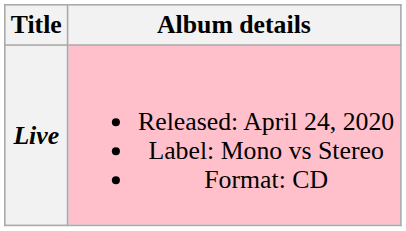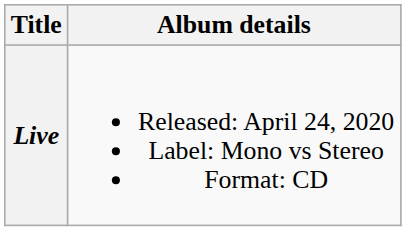(234, 150) pink background -> (234, 150) no background
